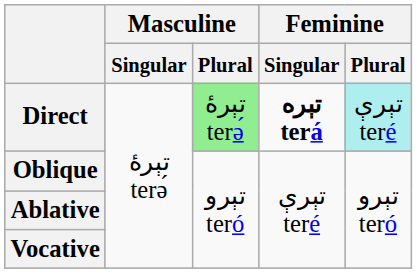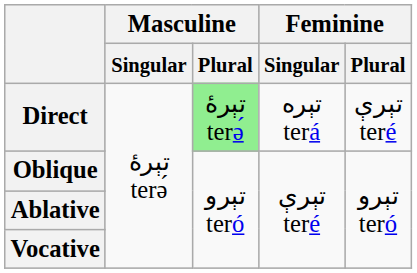(302, 117) bold -> (302, 117) normal
(378, 117) paleturquoise background -> (378, 117) no background
